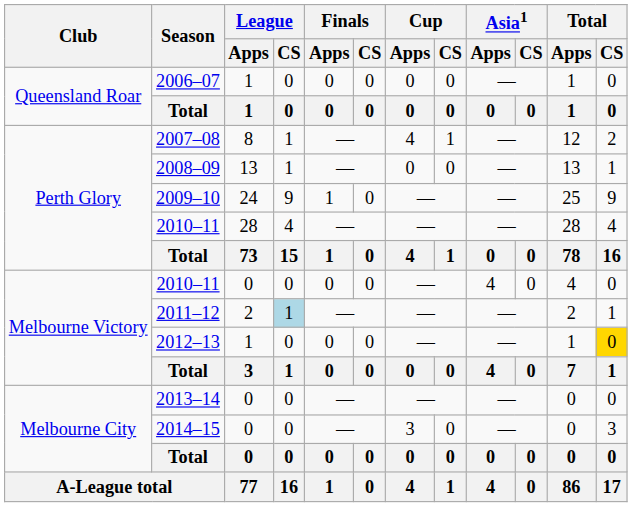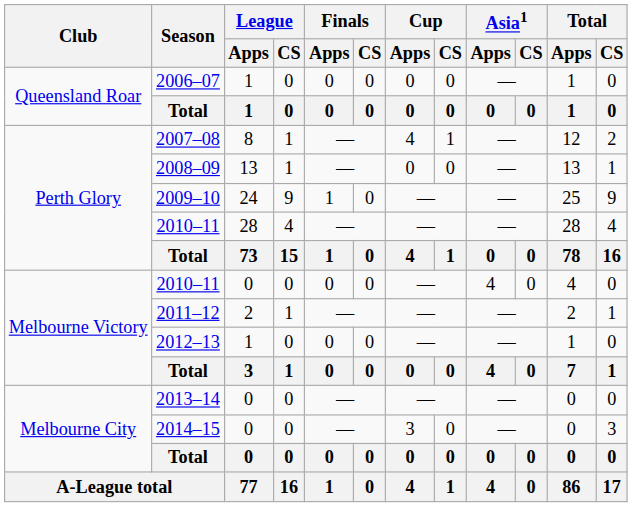(289, 313) lightblue background -> (289, 313) no background
(612, 342) gold background -> (612, 342) no background
